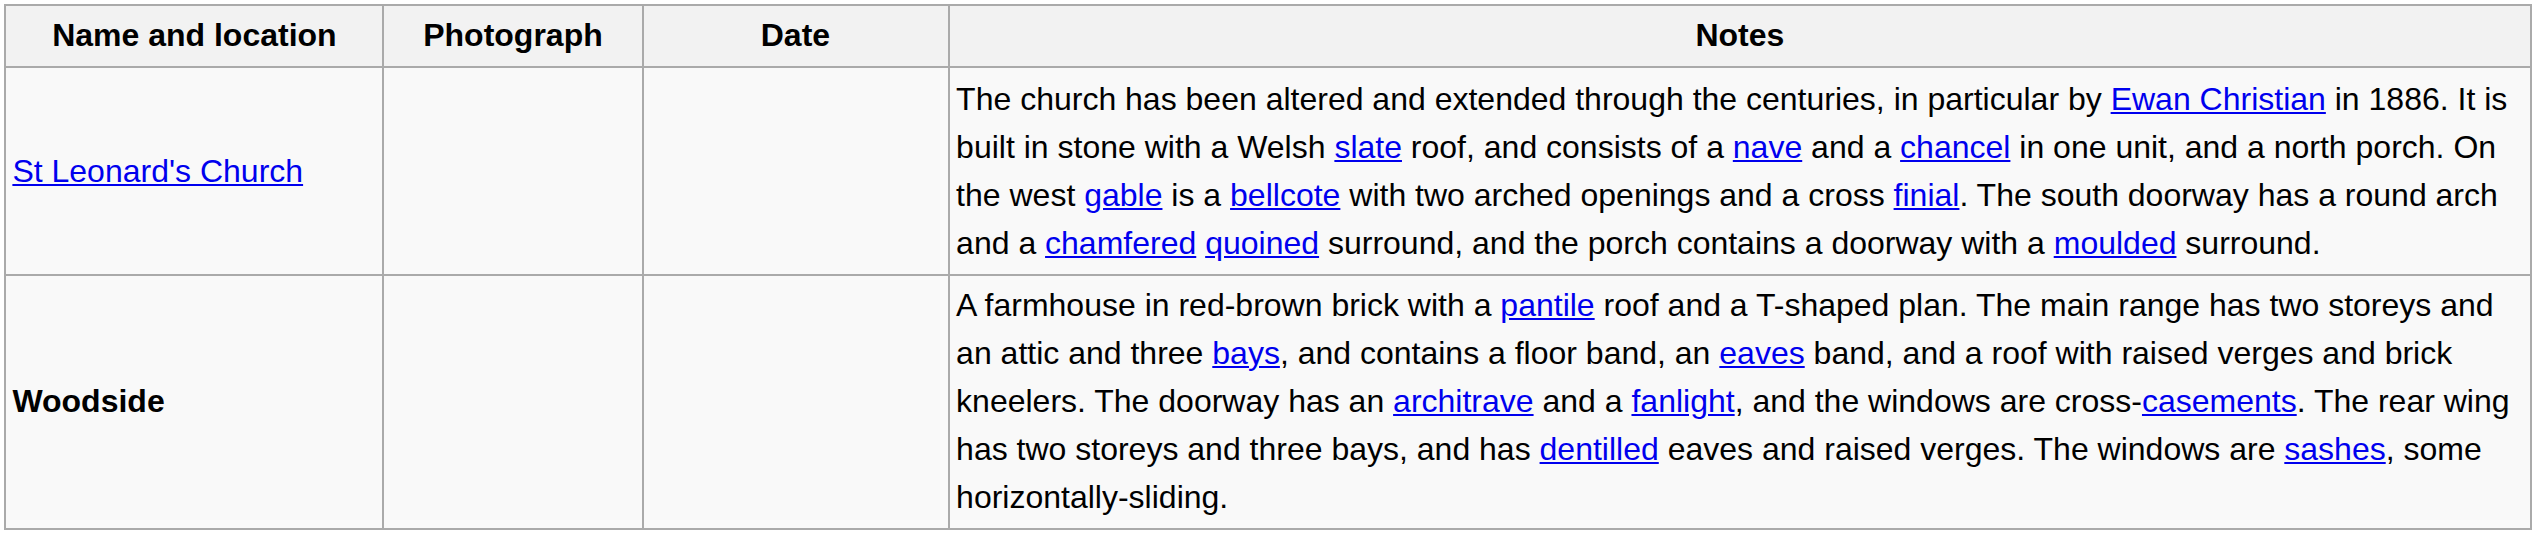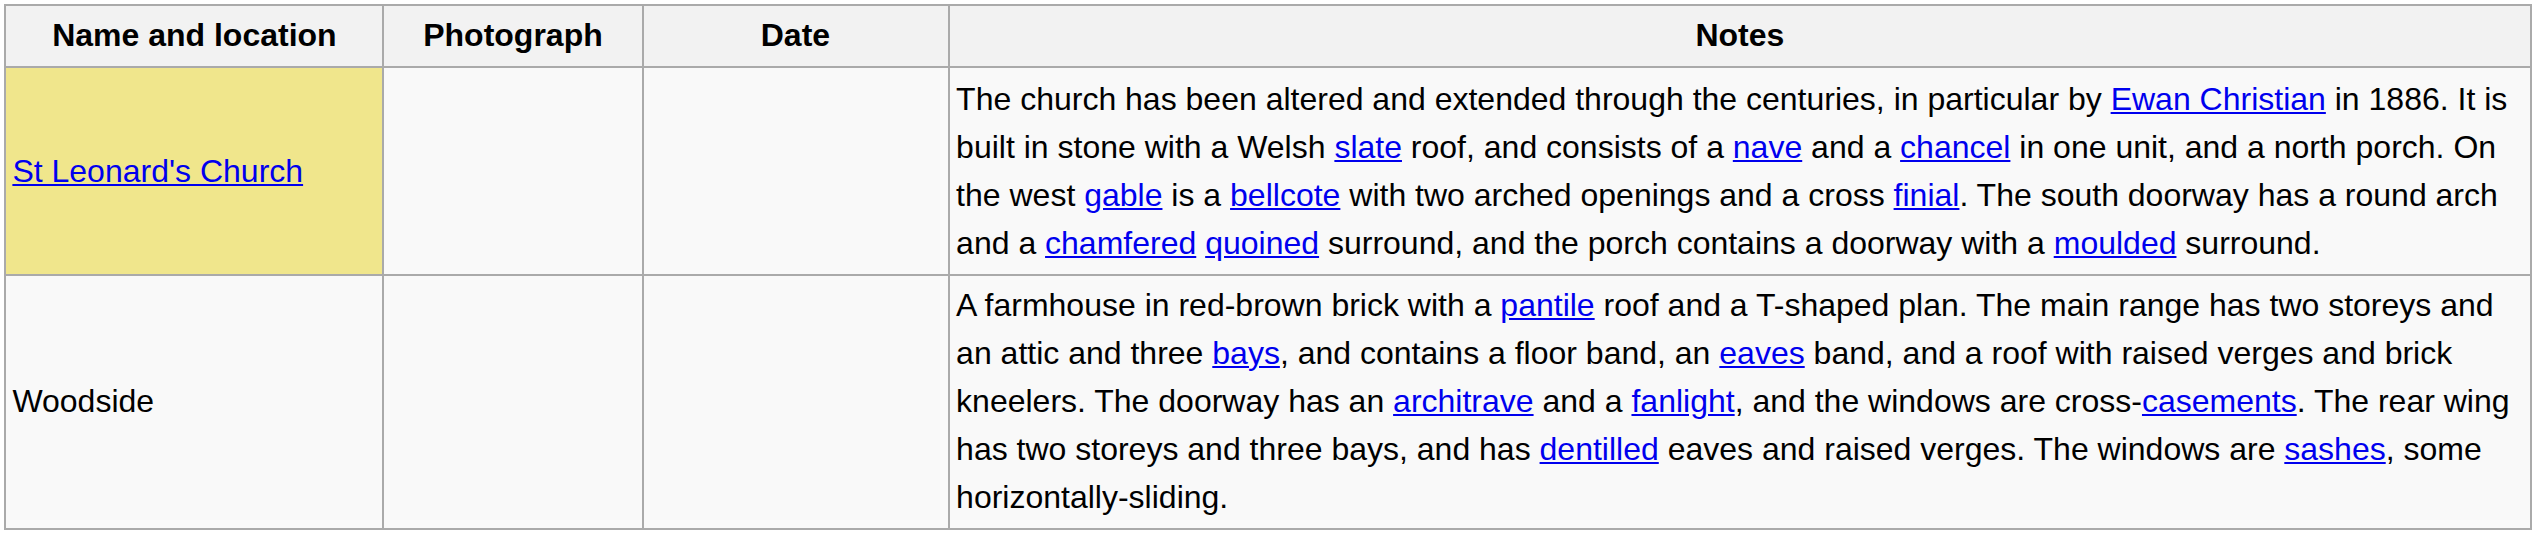(158, 170) no background -> (158, 170) khaki background
(89, 401) bold -> (83, 401) normal
